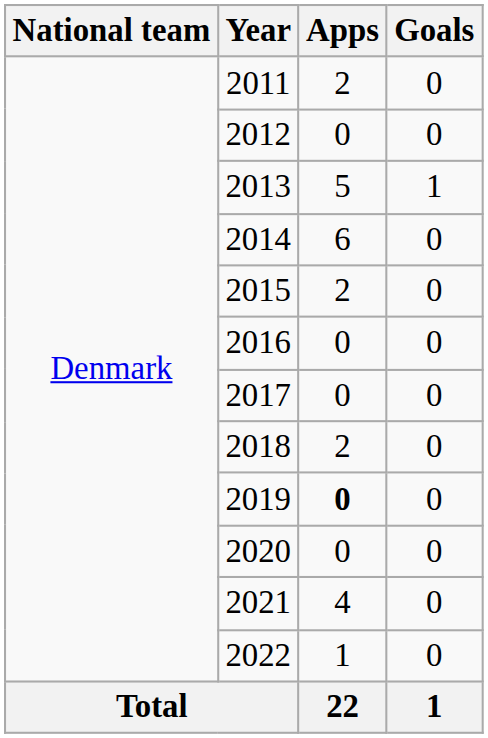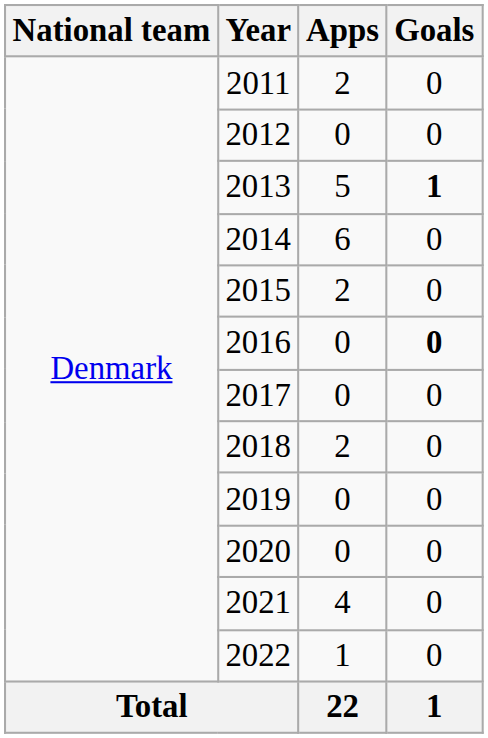(434, 186) normal -> (434, 186) bold
(434, 342) normal -> (434, 342) bold
(343, 498) bold -> (343, 498) normal
